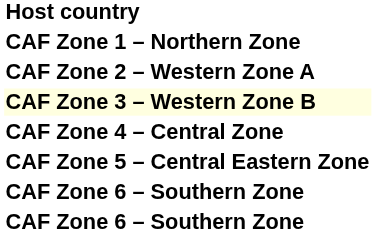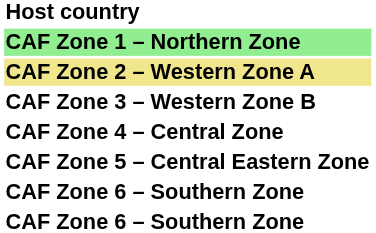(153, 42) no background -> (153, 42) lightgreen background
(160, 71) no background -> (160, 71) khaki background
(161, 101) lightyellow background -> (161, 101) no background
